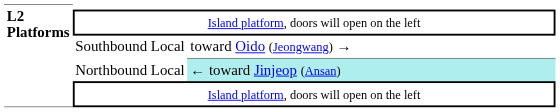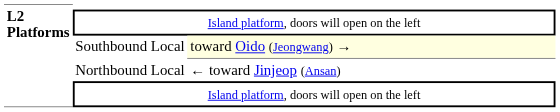(271, 46) no background -> (271, 46) lightyellow background
(265, 70) paleturquoise background -> (265, 70) no background
